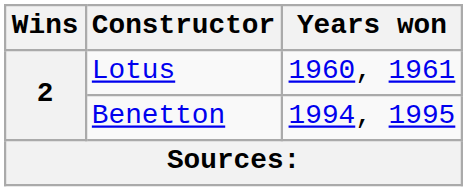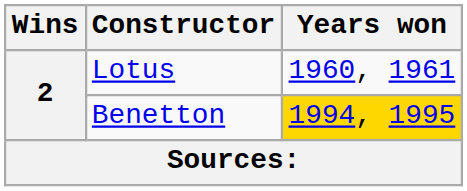(372, 118) no background -> (372, 118) gold background
